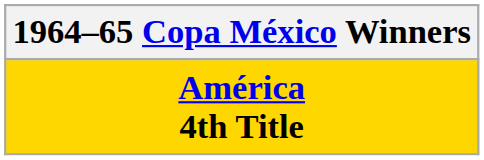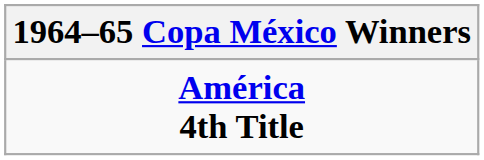(242, 106) gold background -> (242, 106) no background
